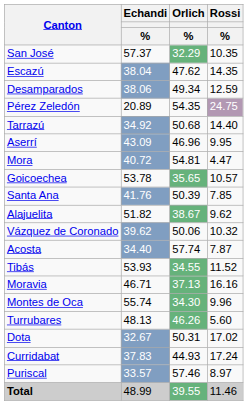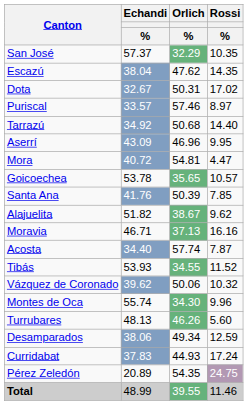rows swapped: (45, 89) <-> (19, 338)
rows swapped: (27, 373) <-> (43, 107)
rows swapped: (63, 231) <-> (27, 284)
